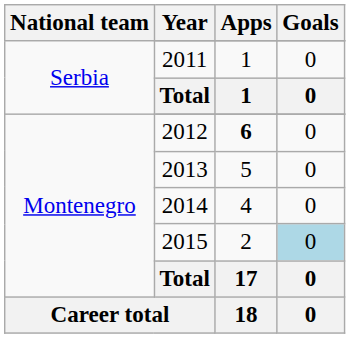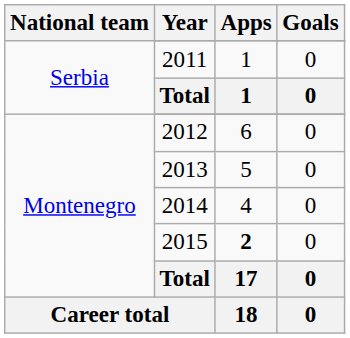(246, 132) bold -> (246, 132) normal
(246, 242) normal -> (246, 242) bold
(311, 242) lightblue background -> (311, 242) no background
